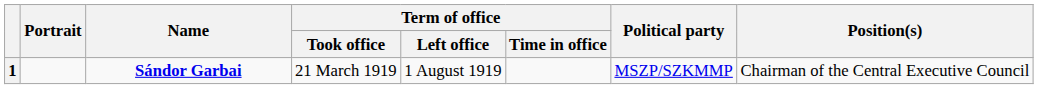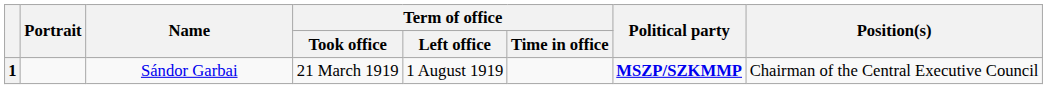(188, 70) bold -> (189, 70) normal
(674, 70) normal -> (679, 70) bold
